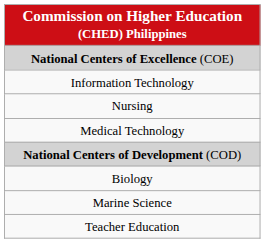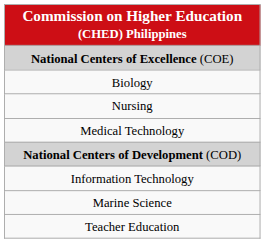(132, 82) Information Technology -> (132, 82) Biology
(132, 179) Biology -> (132, 179) Information Technology
